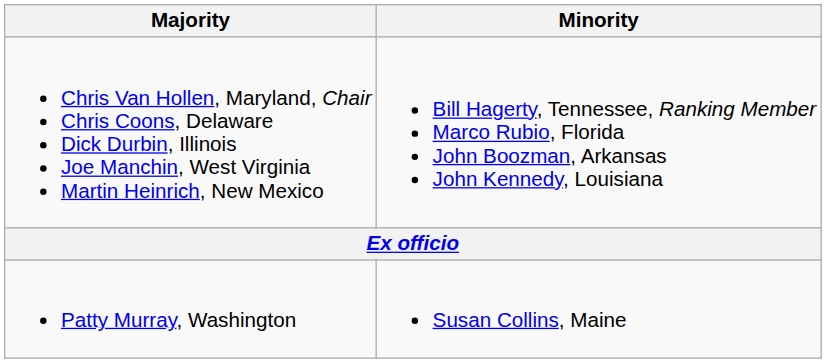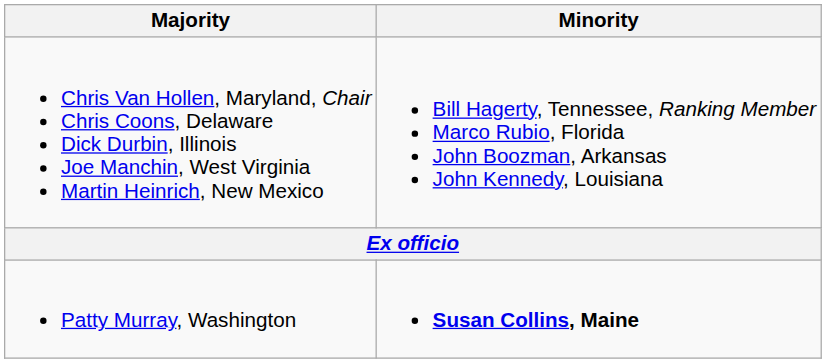(599, 320) normal -> (599, 320) bold
